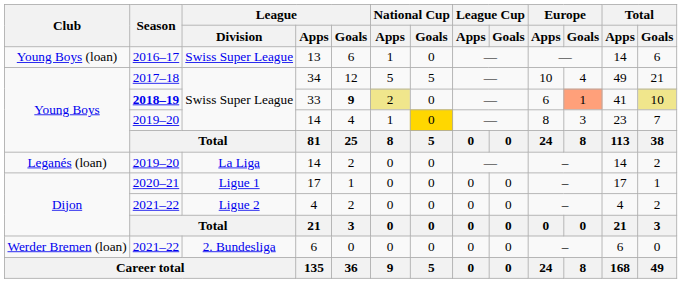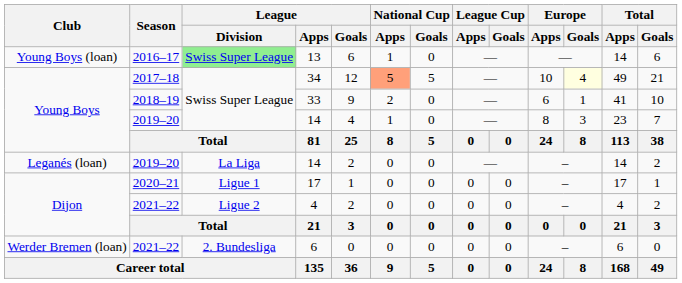(239, 57) no background -> (239, 57) lightgreen background
(390, 78) no background -> (390, 78) lightsalmon background
(583, 78) no background -> (583, 78) lightyellow background
(156, 99) bold -> (156, 99) normal
(351, 99) bold -> (351, 99) normal
(390, 99) khaki background -> (390, 99) no background
(583, 99) lightsalmon background -> (583, 99) no background
(657, 99) khaki background -> (657, 99) no background
(431, 120) gold background -> (431, 120) no background
